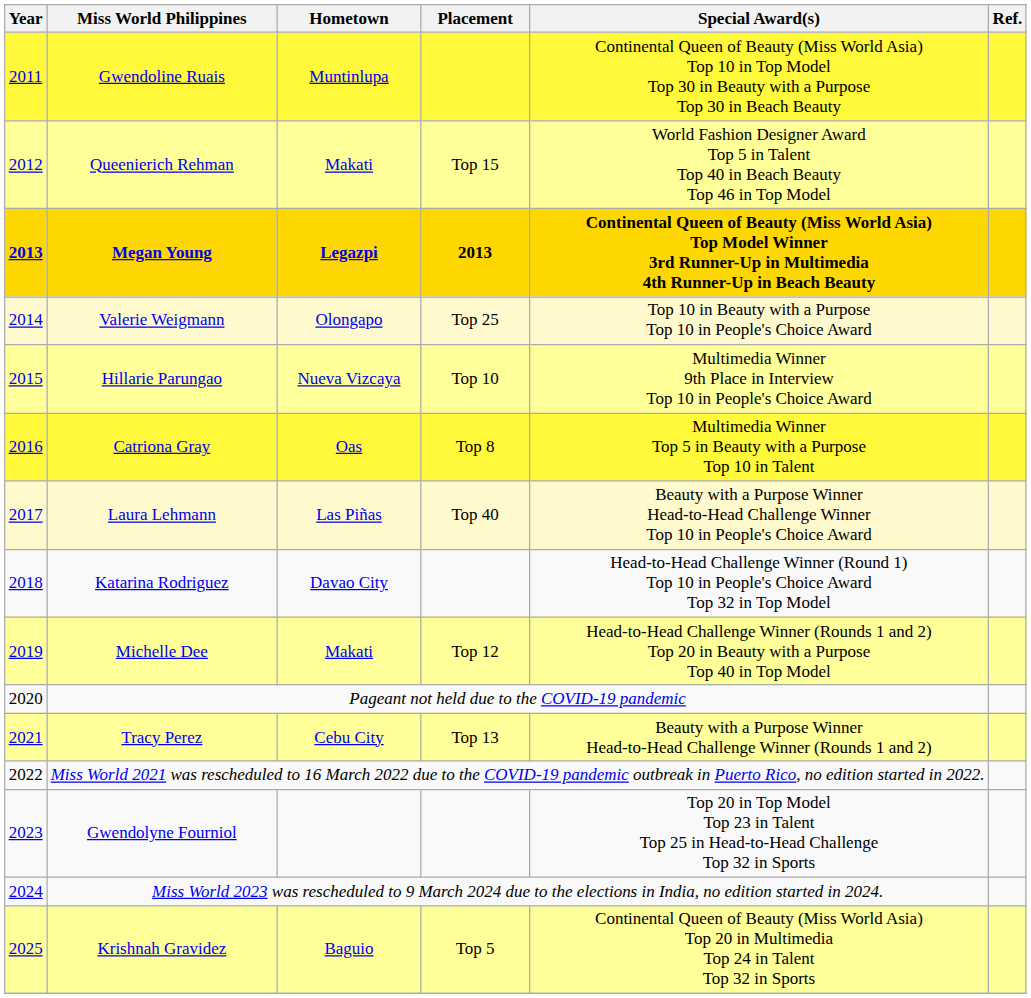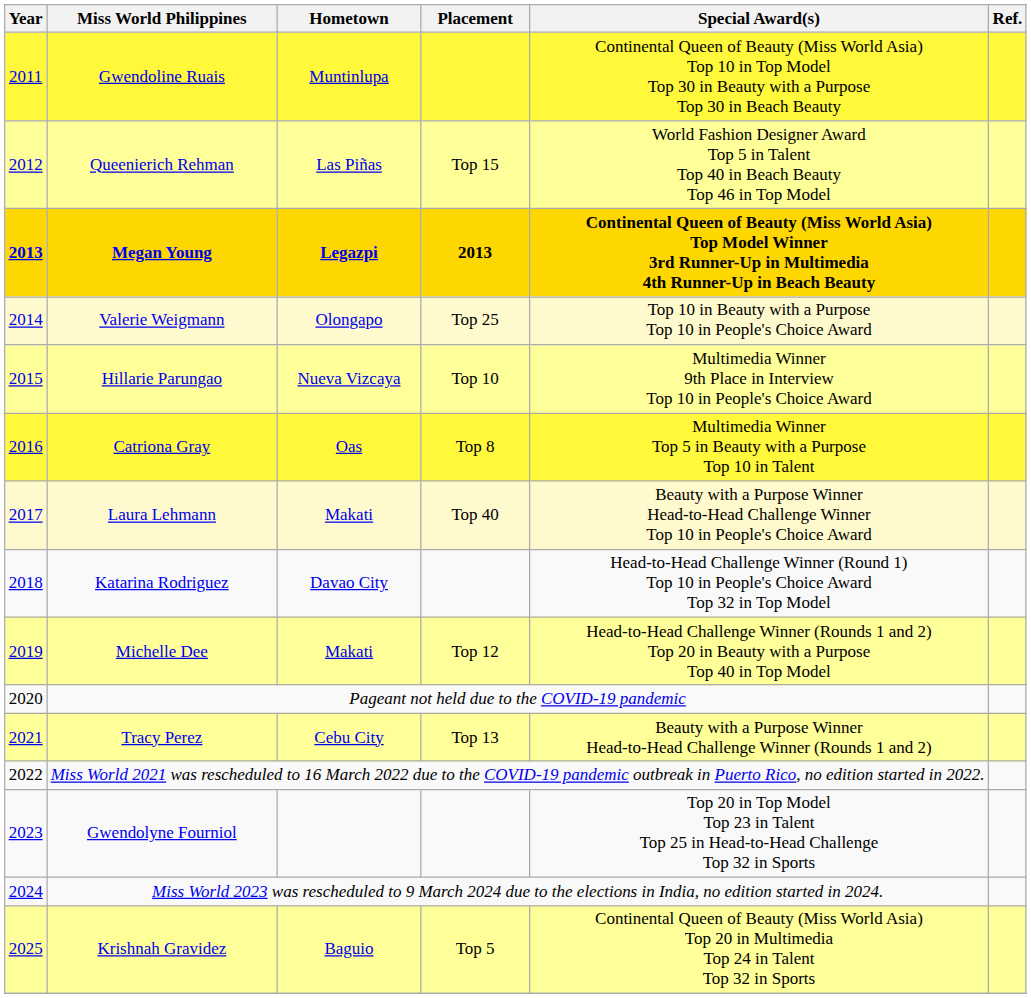(349, 164) Makati -> (349, 164) Las Piñas
(349, 514) Las Piñas -> (349, 514) Makati
